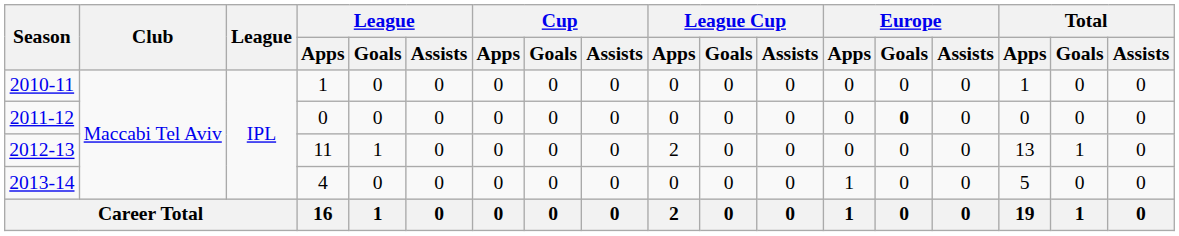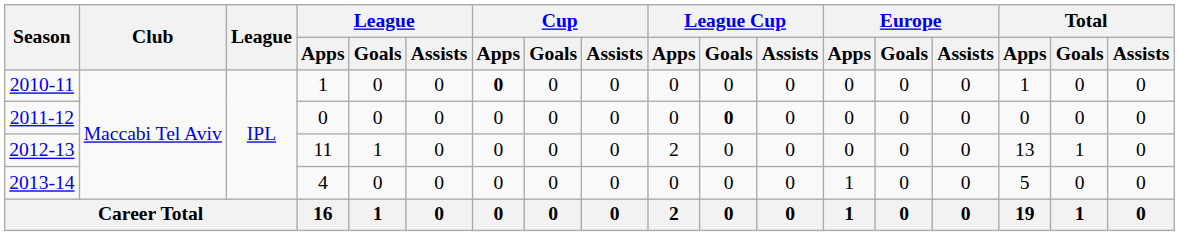(498, 85) normal -> (498, 85) bold
(729, 117) normal -> (729, 117) bold
(904, 117) bold -> (904, 117) normal
